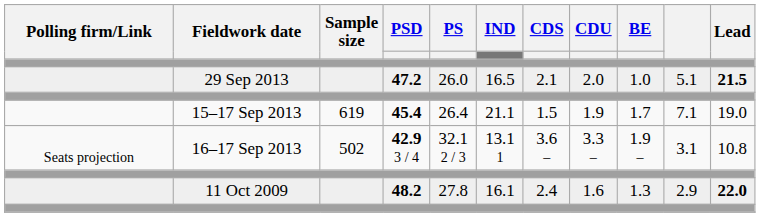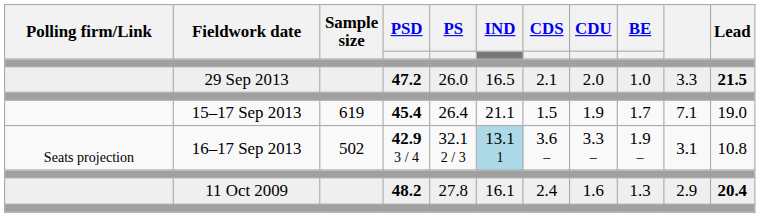(687, 79) 5.1 -> (687, 79) 3.3
(500, 147) no background -> (500, 147) lightblue background
(732, 191) 22.0 -> (732, 191) 20.4
